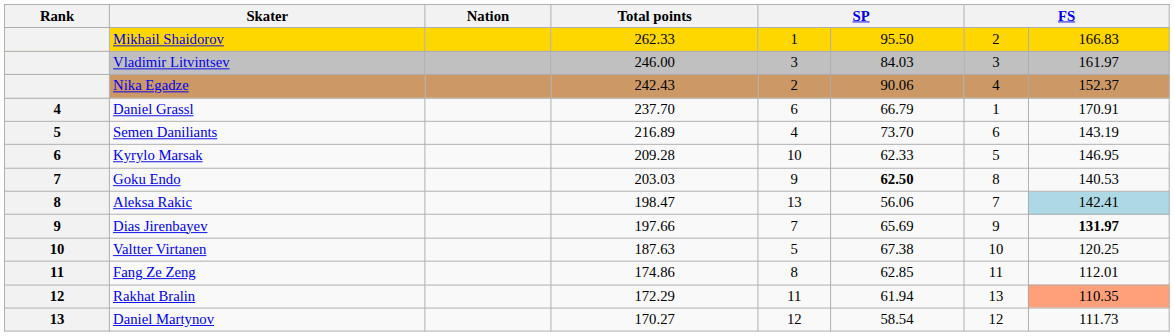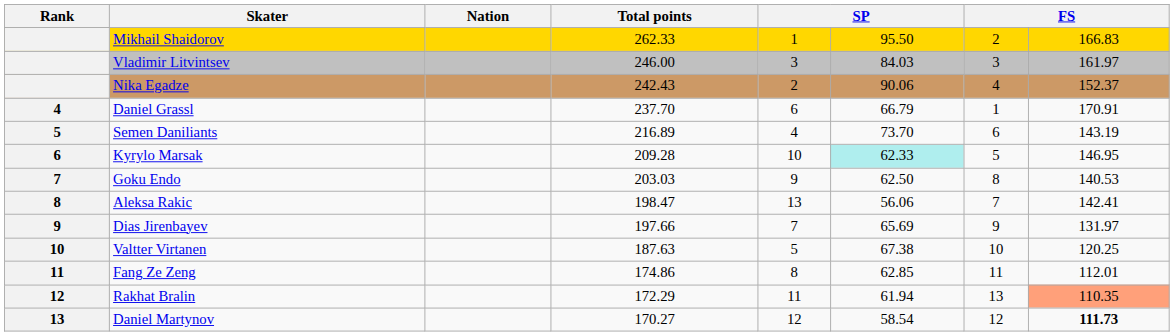(897, 156) no background -> (897, 156) paleturquoise background
(897, 179) bold -> (897, 179) normal
(1099, 202) lightblue background -> (1099, 202) no background
(1099, 226) bold -> (1099, 226) normal
(1099, 319) normal -> (1099, 319) bold
